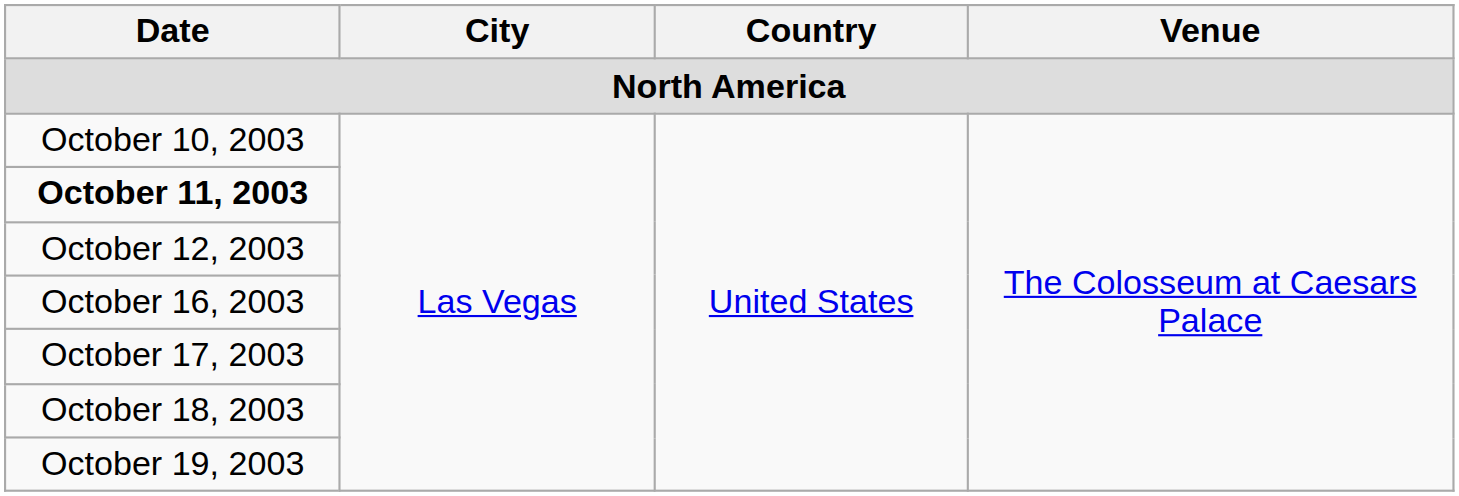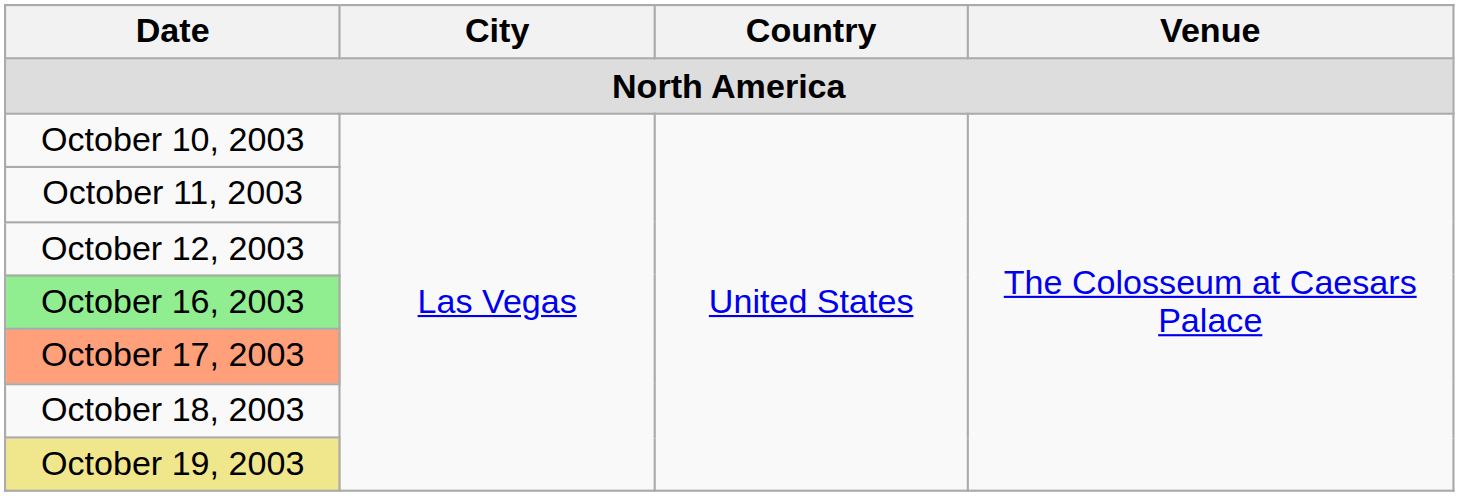(173, 193) bold -> (173, 193) normal
(173, 301) no background -> (173, 301) lightgreen background
(173, 355) no background -> (173, 355) lightsalmon background
(173, 463) no background -> (173, 463) khaki background
